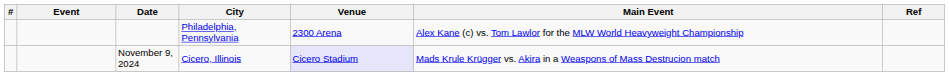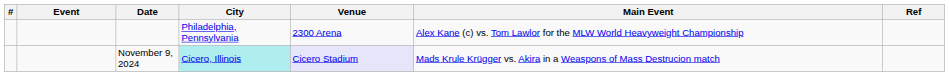(211, 58) no background -> (211, 58) paleturquoise background
